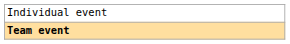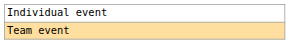(38, 30) bold -> (38, 30) normal
